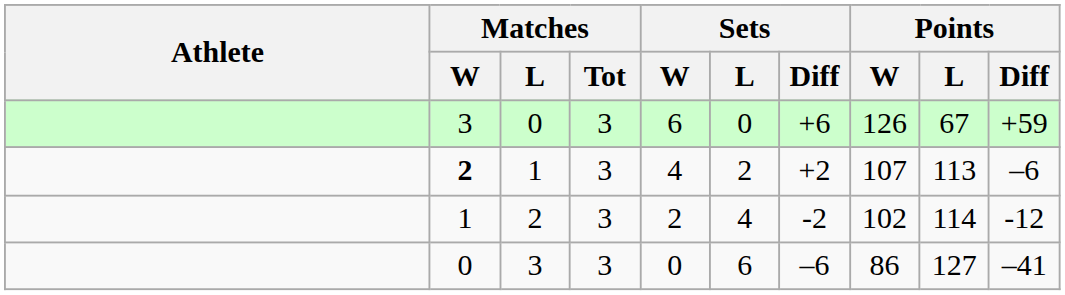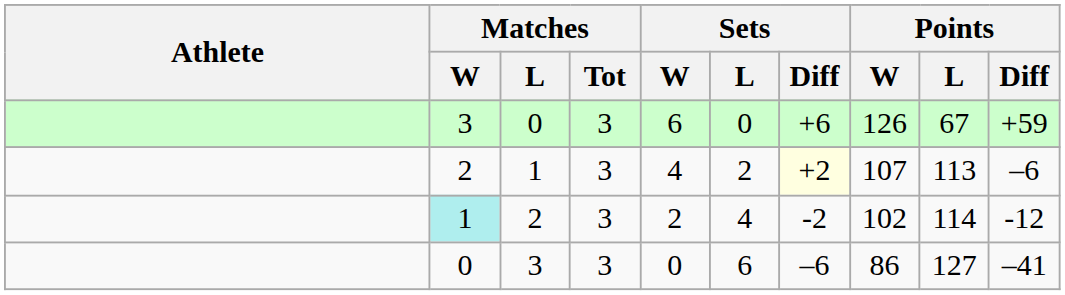(465, 170) bold -> (465, 170) normal
(815, 170) no background -> (815, 170) lightyellow background
(465, 218) no background -> (465, 218) paleturquoise background
